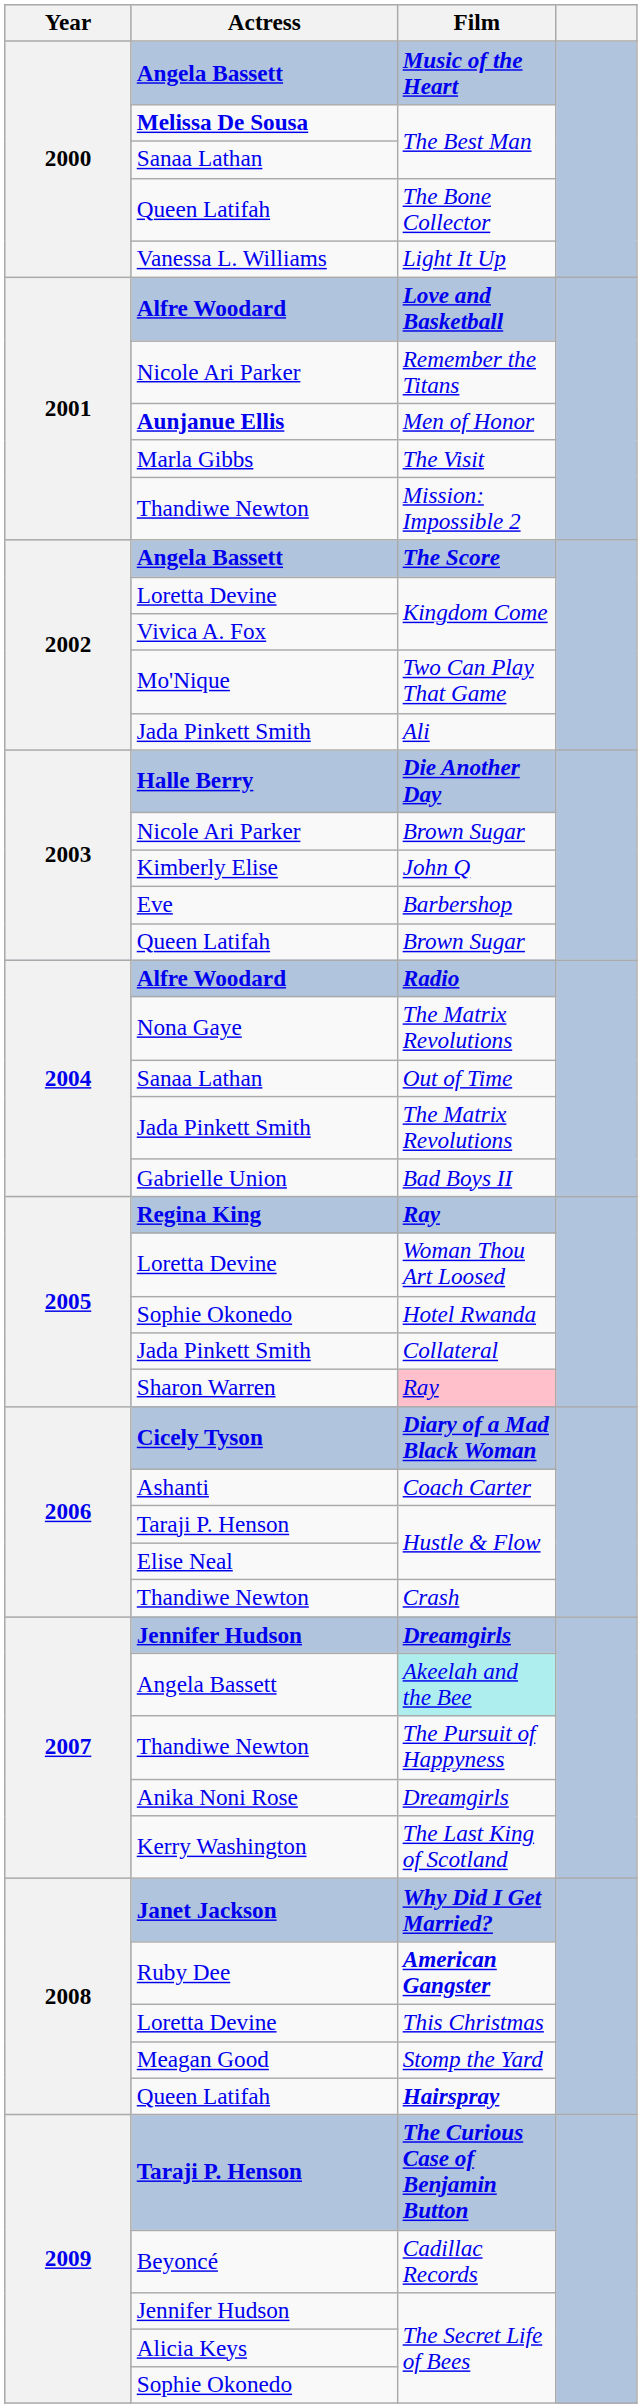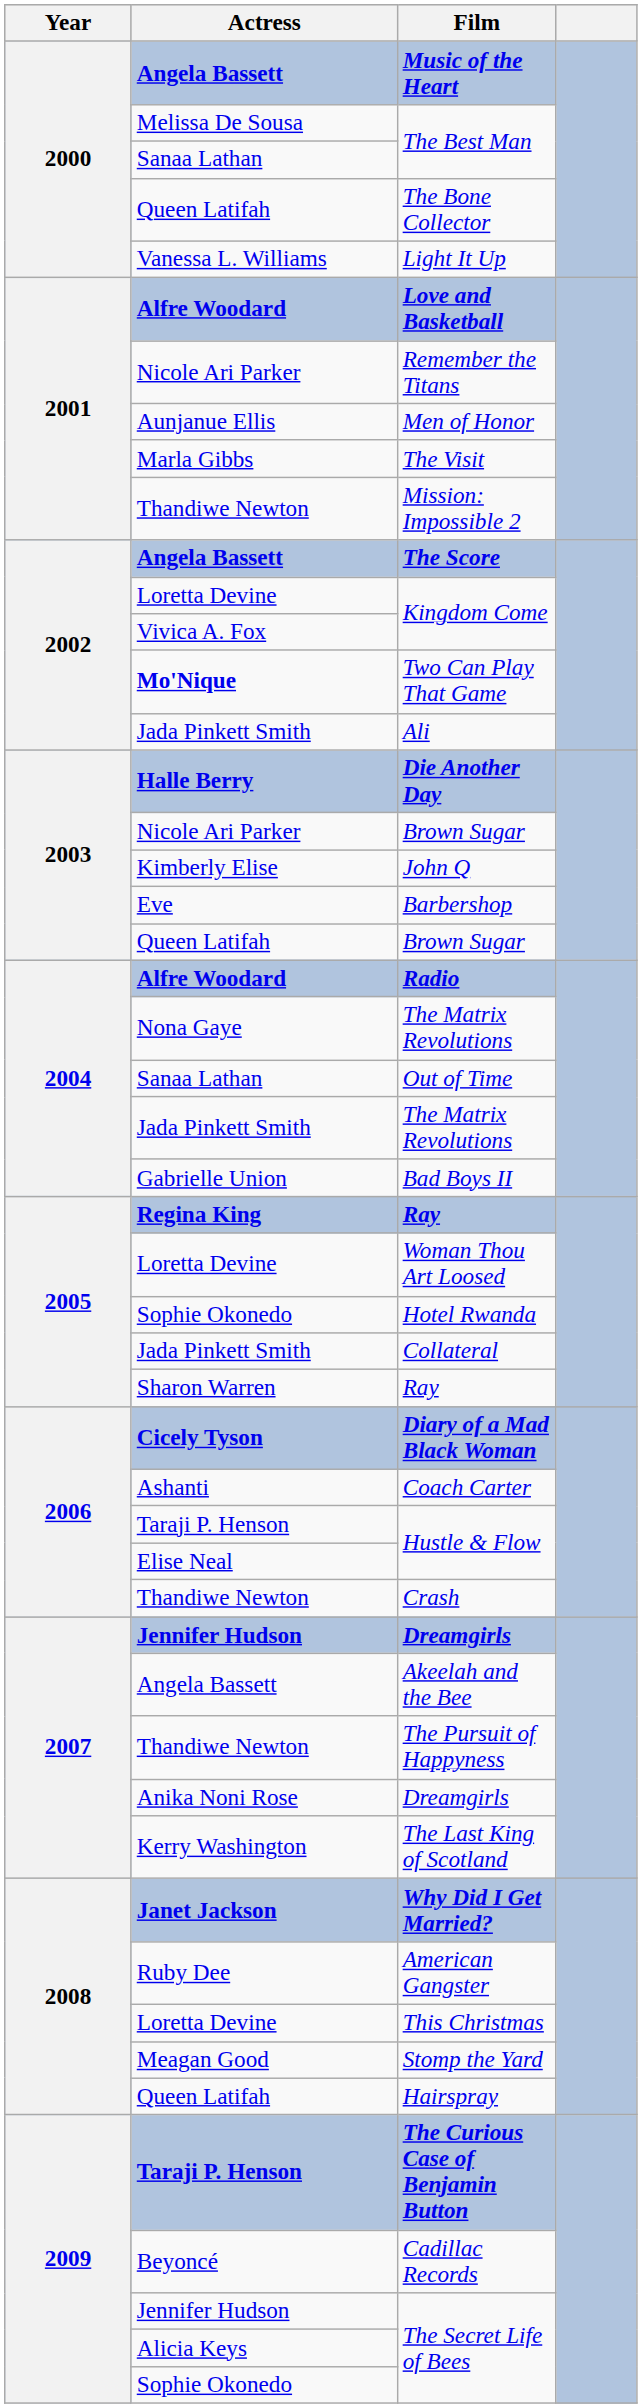(222, 122) bold -> (220, 122) normal
(211, 421) bold -> (206, 421) normal
(183, 681) normal -> (186, 681) bold
(421, 1387) pink background -> (421, 1387) no background
(460, 1684) paleturquoise background -> (460, 1684) no background
(450, 1972) bold -> (448, 1972) normal
(451, 2096) bold -> (450, 2096) normal
